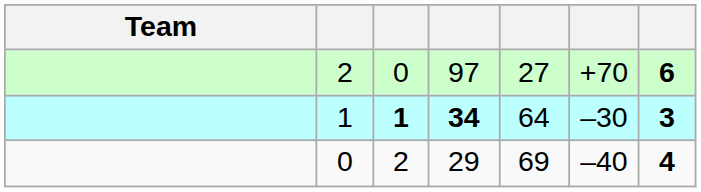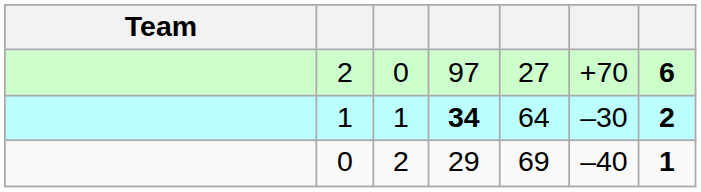(401, 117) bold -> (401, 117) normal
(667, 117) 3 -> (667, 117) 2
(667, 162) 4 -> (667, 162) 1
